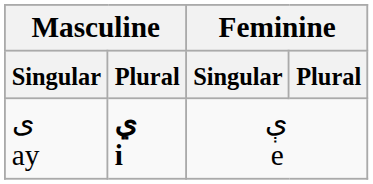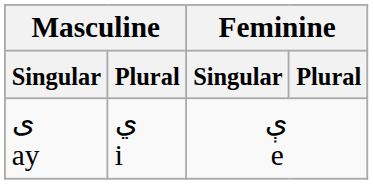(127, 138) bold -> (127, 138) normal
